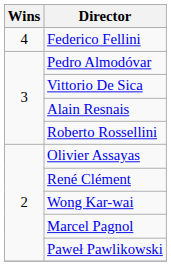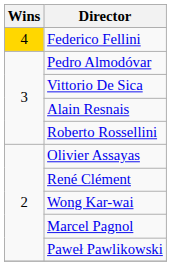(24, 39) no background -> (24, 39) gold background
